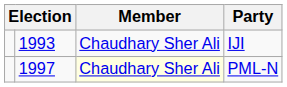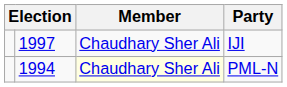(37, 43) 1993 -> (37, 43) 1997
(37, 69) 1997 -> (37, 69) 1994
